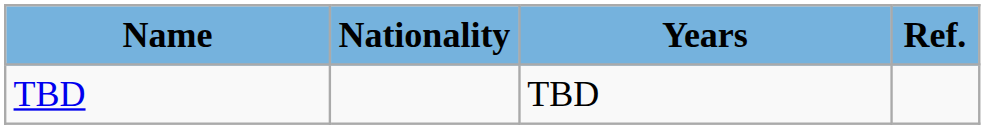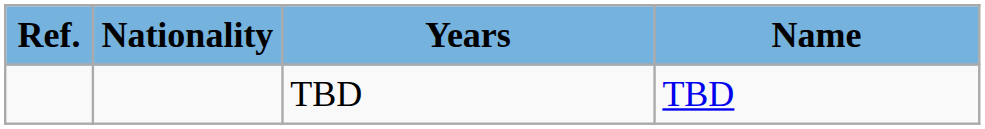columns swapped: (168, 34) <-> (935, 34)
